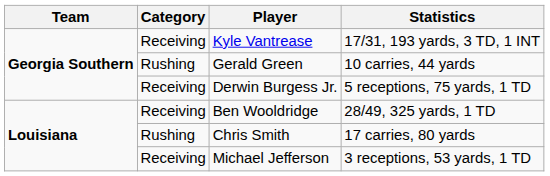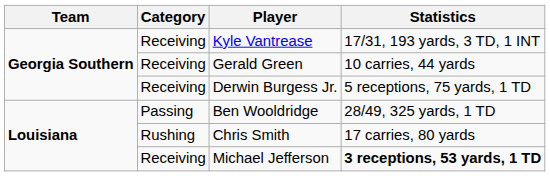(168, 64) Rushing -> (173, 64) Receiving
(173, 111) Receiving -> (167, 111) Passing
(438, 158) normal -> (443, 158) bold
